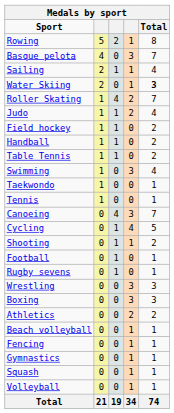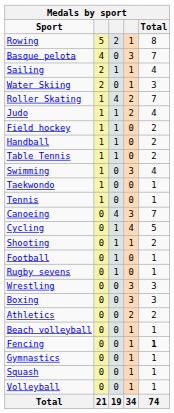(154, 84) bold -> (154, 84) normal
(154, 344) normal -> (154, 344) bold
